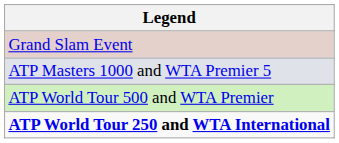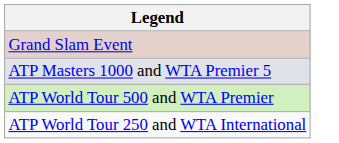(169, 124) bold -> (157, 124) normal
